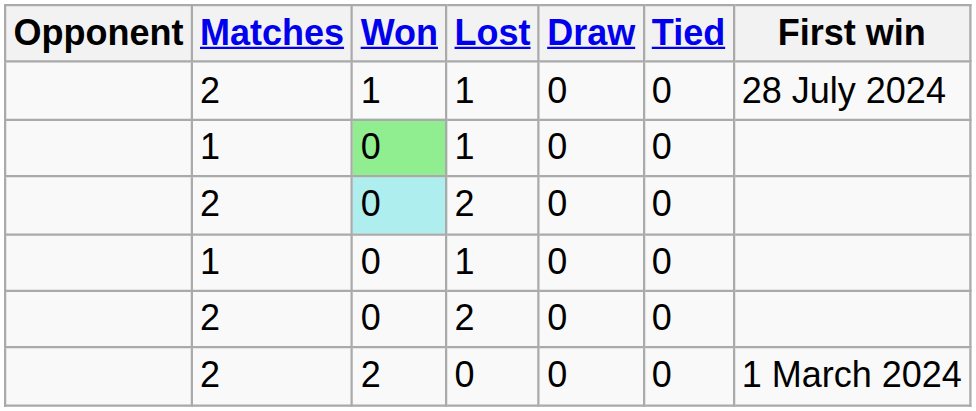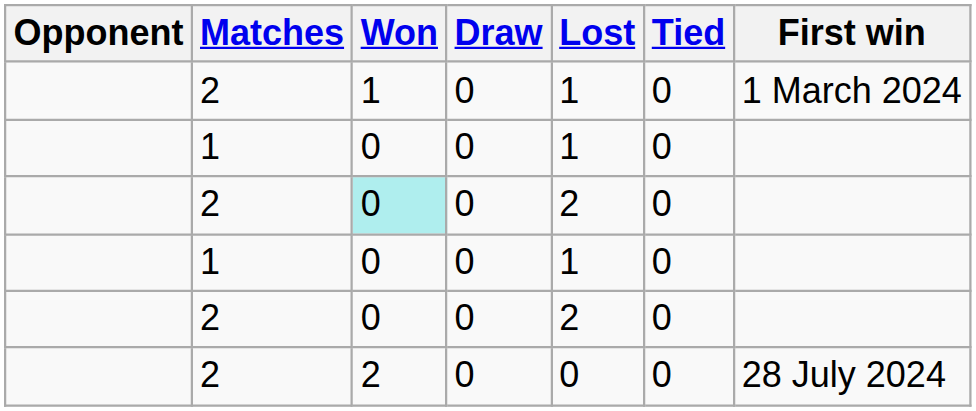columns swapped: (493, 33) <-> (591, 33)
(844, 90) 28 July 2024 -> (852, 90) 1 March 2024
(371, 147) lightgreen background -> (371, 147) no background
(852, 375) 1 March 2024 -> (844, 375) 28 July 2024
